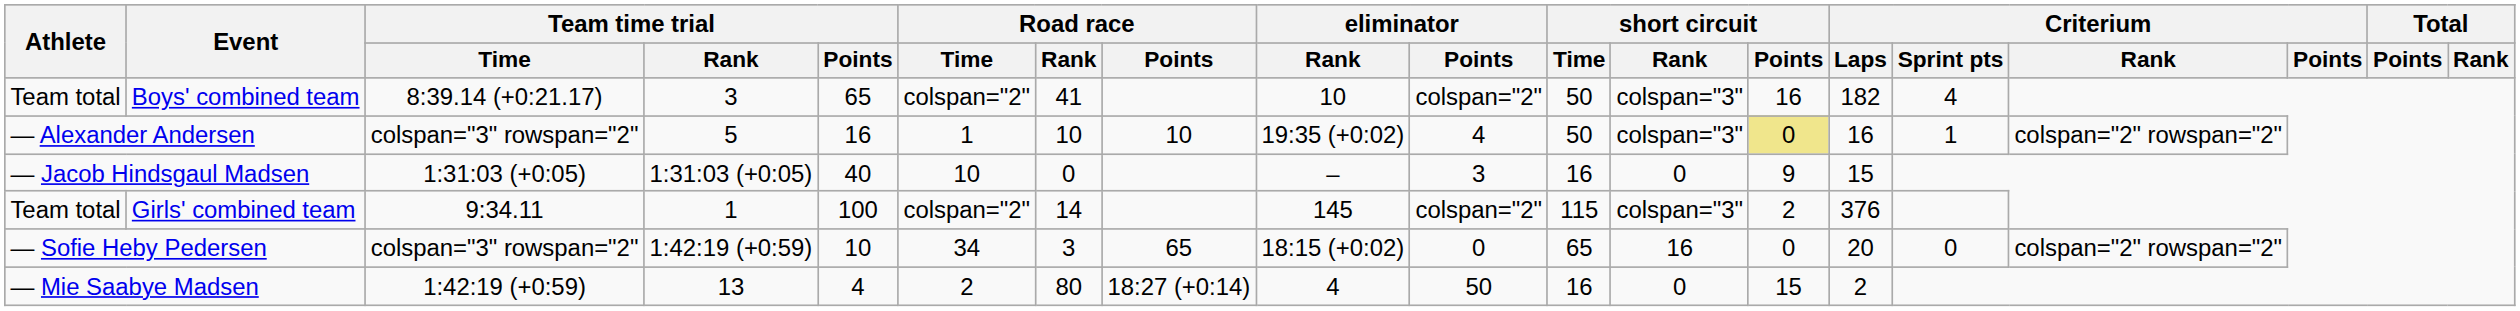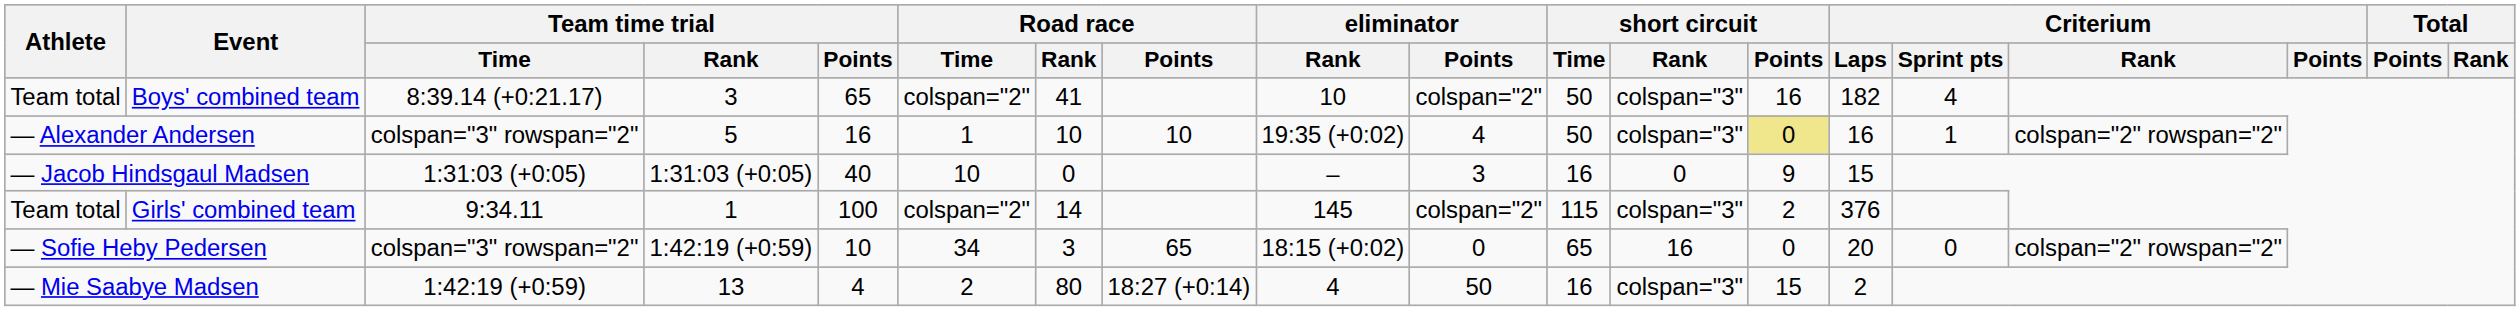(1680, 286) 0 -> (1680, 286) colspan="3"
